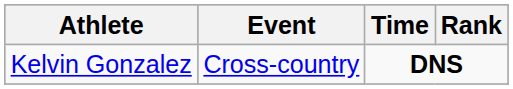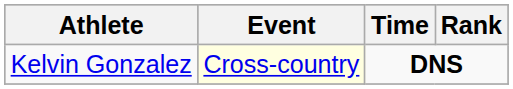(281, 65) no background -> (281, 65) lightyellow background
